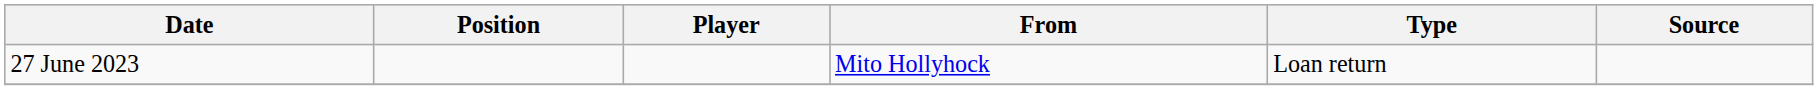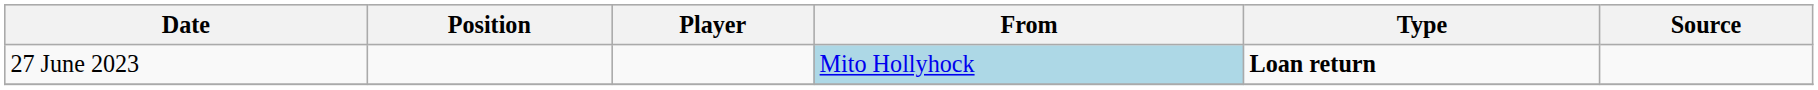(912, 64) no background -> (897, 64) lightblue background
(1330, 64) normal -> (1313, 64) bold
